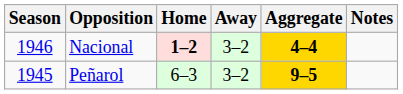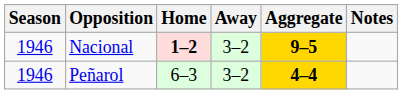(304, 46) 4–4 -> (304, 46) 9–5
(35, 74) 1945 -> (35, 74) 1946
(304, 74) 9–5 -> (304, 74) 4–4
